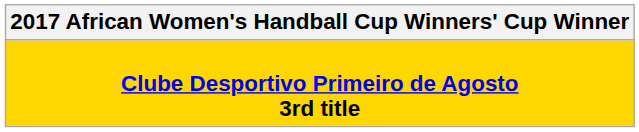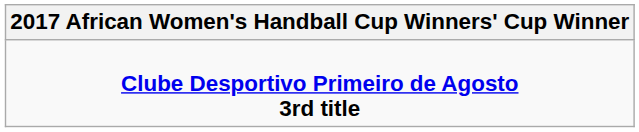(320, 95) gold background -> (320, 95) no background
